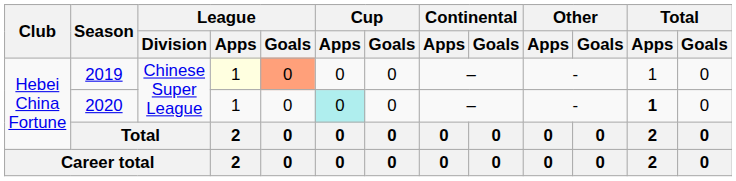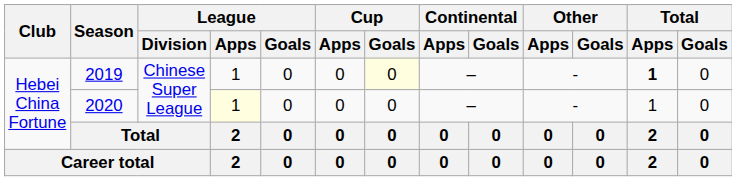(236, 73) lightyellow background -> (236, 73) no background
(288, 73) lightsalmon background -> (288, 73) no background
(392, 73) no background -> (392, 73) lightyellow background
(652, 73) normal -> (652, 73) bold
(236, 106) no background -> (236, 106) lightyellow background
(340, 106) paleturquoise background -> (340, 106) no background
(652, 106) bold -> (652, 106) normal
